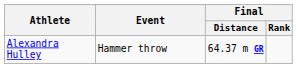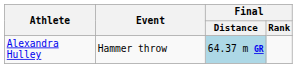(236, 49) no background -> (236, 49) lightblue background
